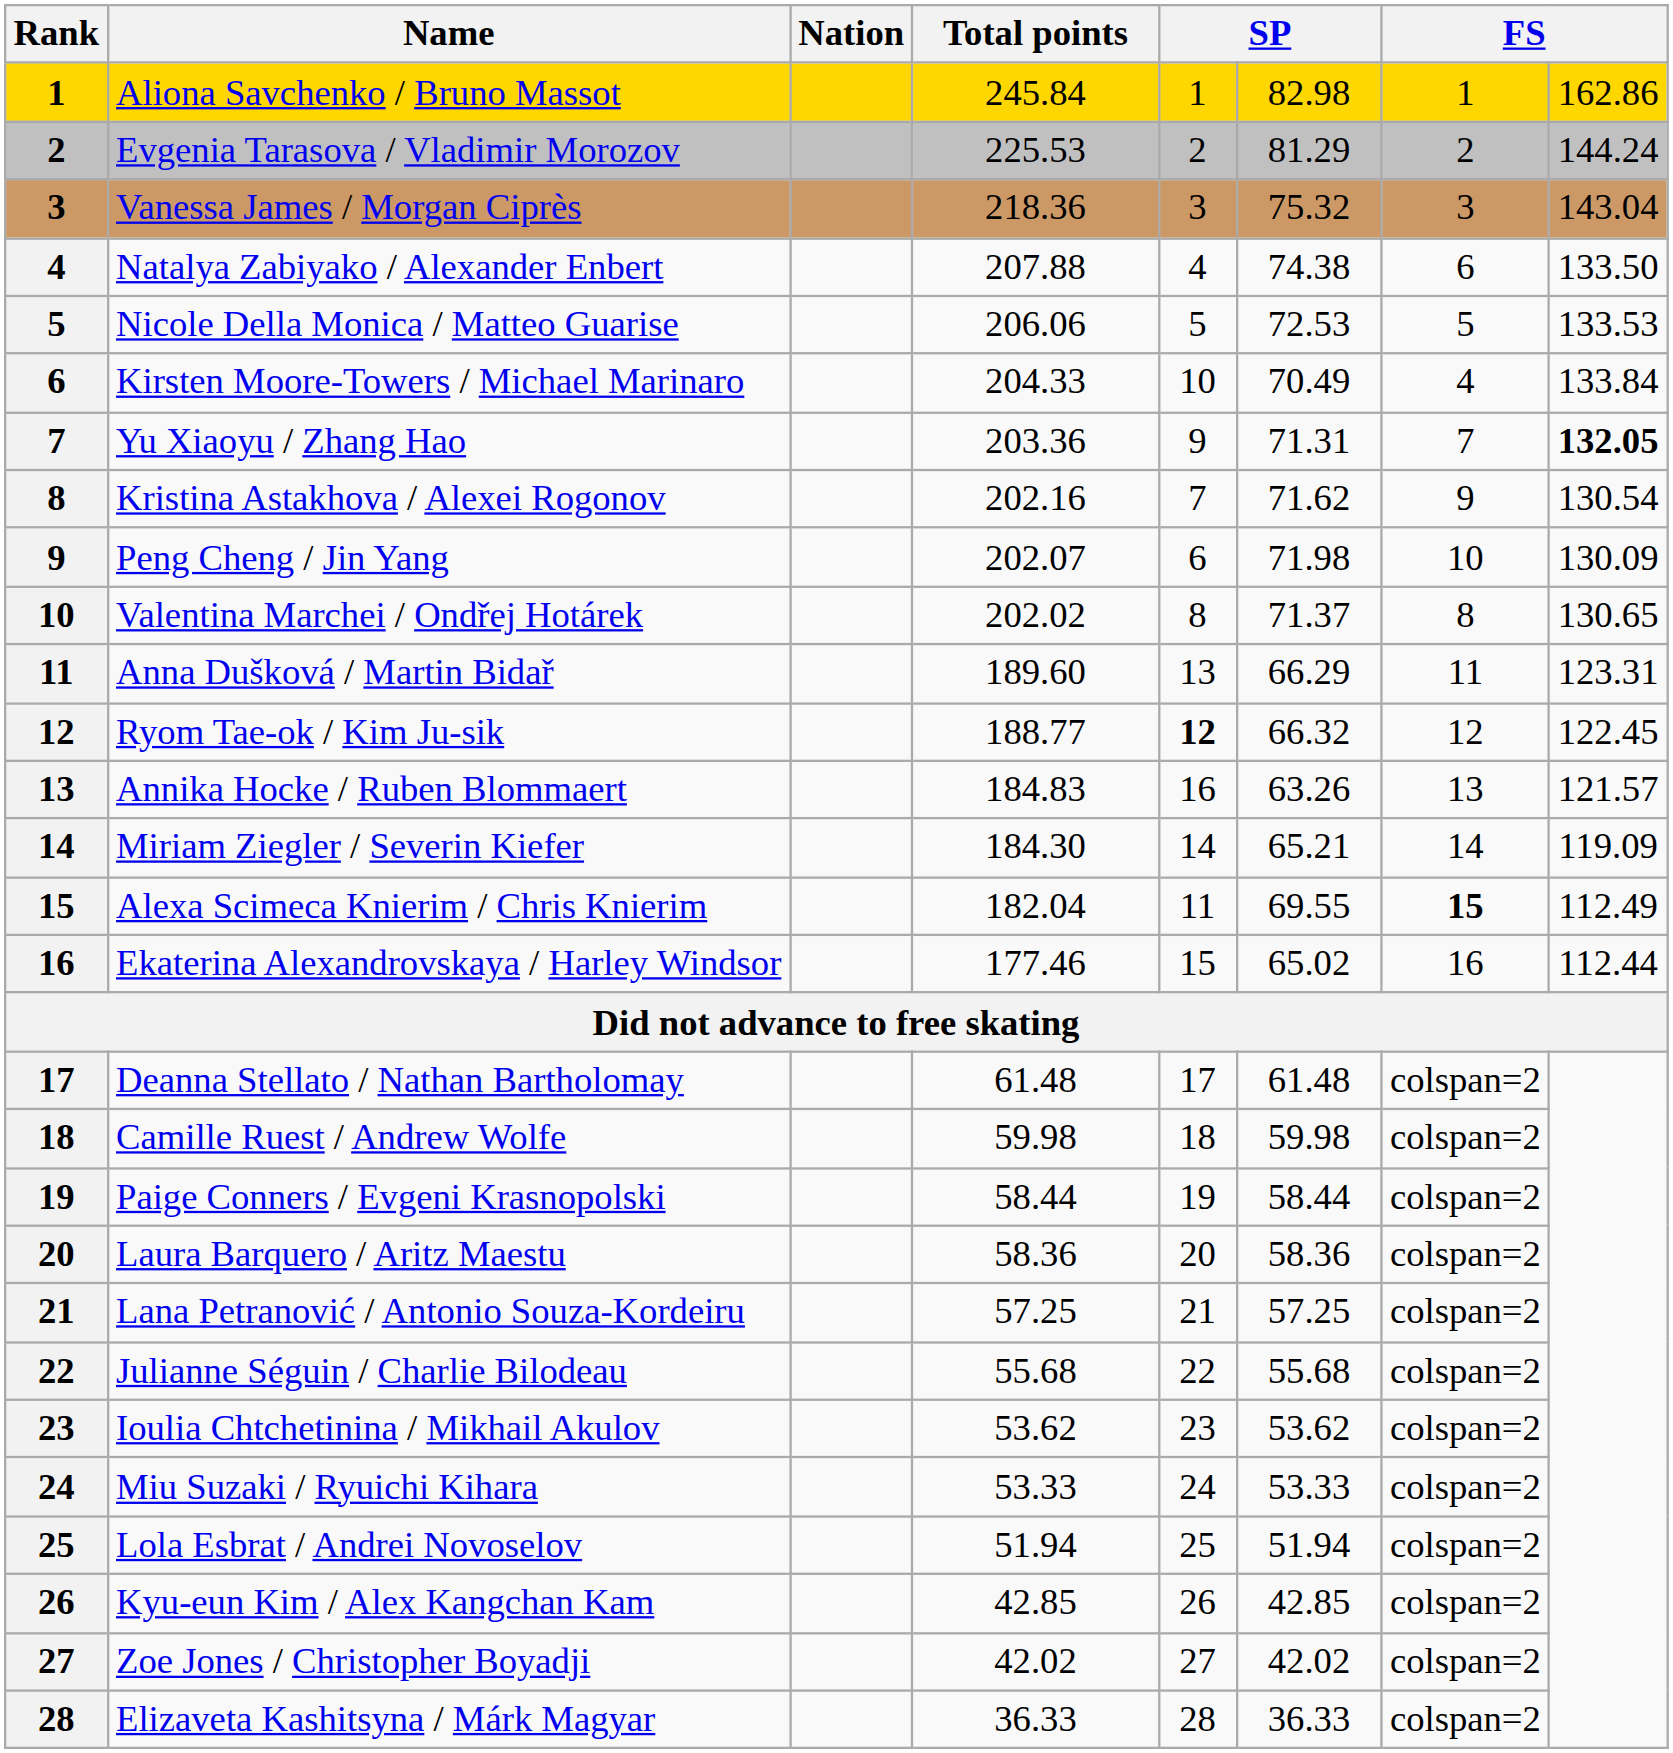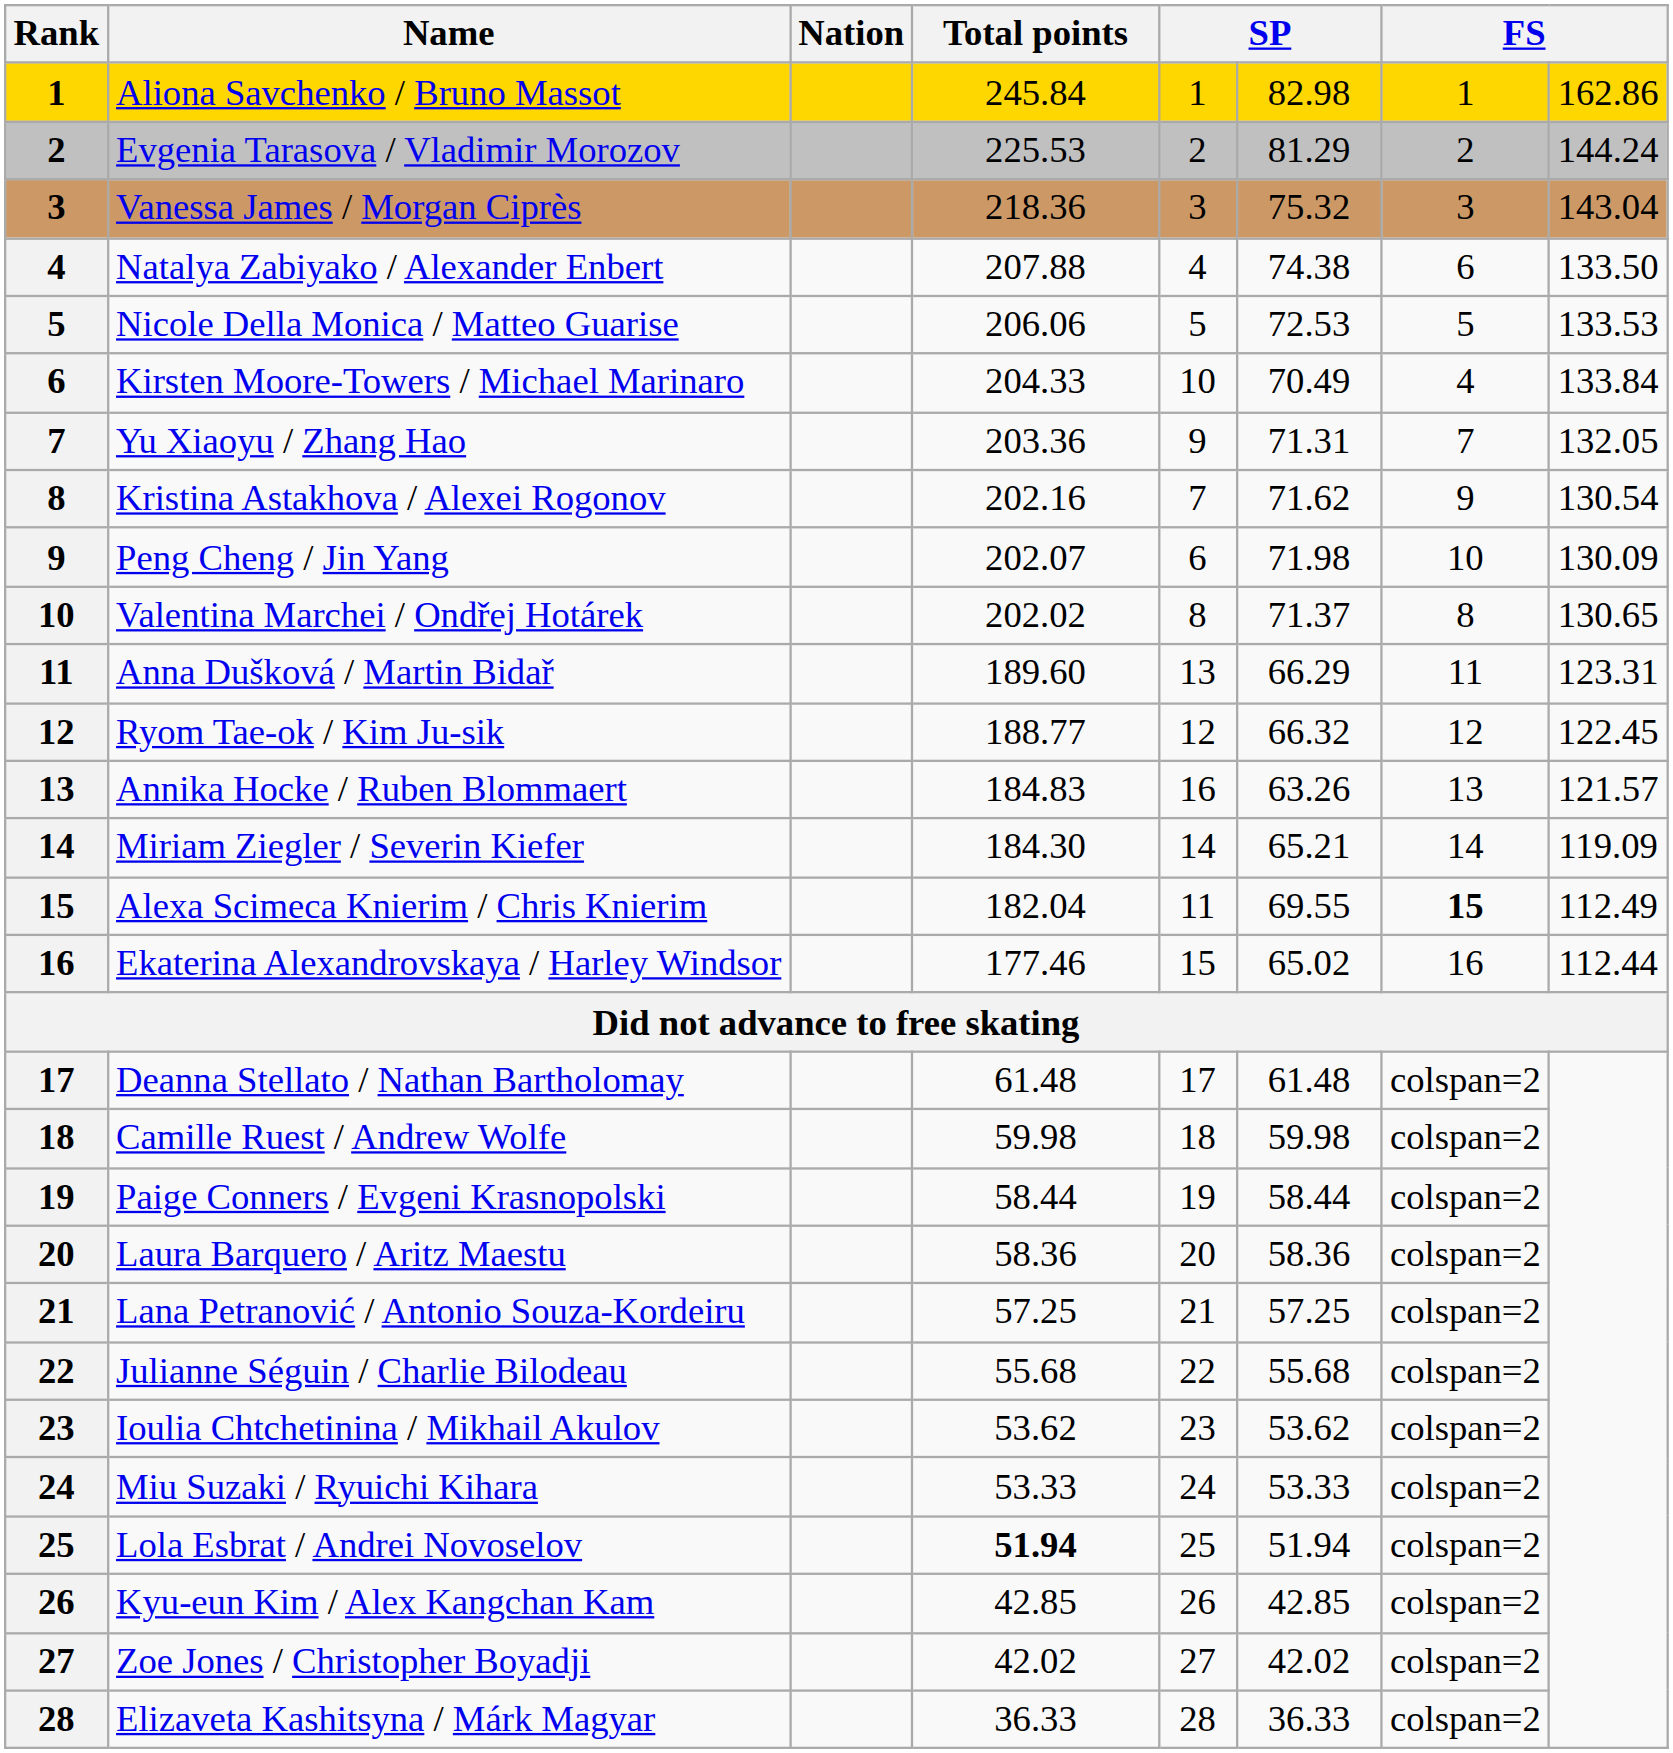(1608, 440) bold -> (1608, 440) normal
(1197, 730) bold -> (1197, 730) normal
(1036, 1544) normal -> (1036, 1544) bold
